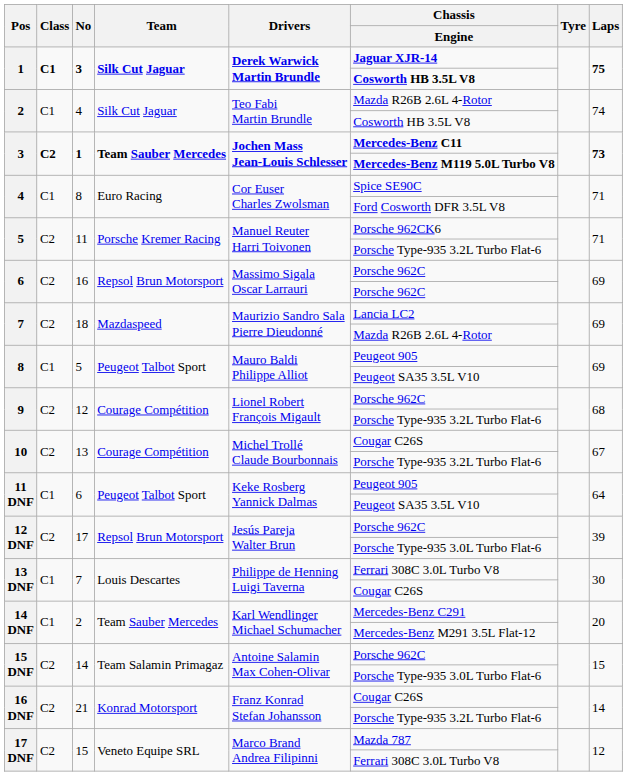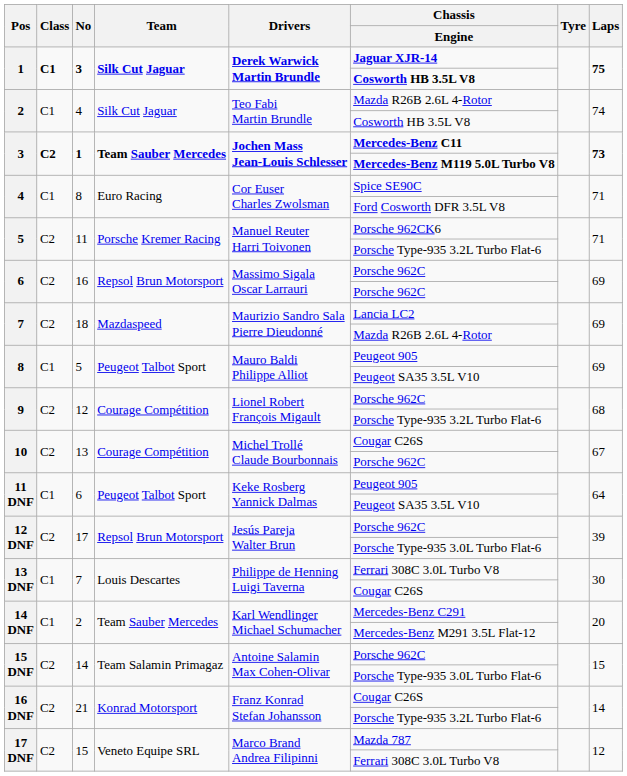(447, 462) Porsche Type-935 3.2L Turbo Flat-6 -> (389, 462) Porsche 962C
